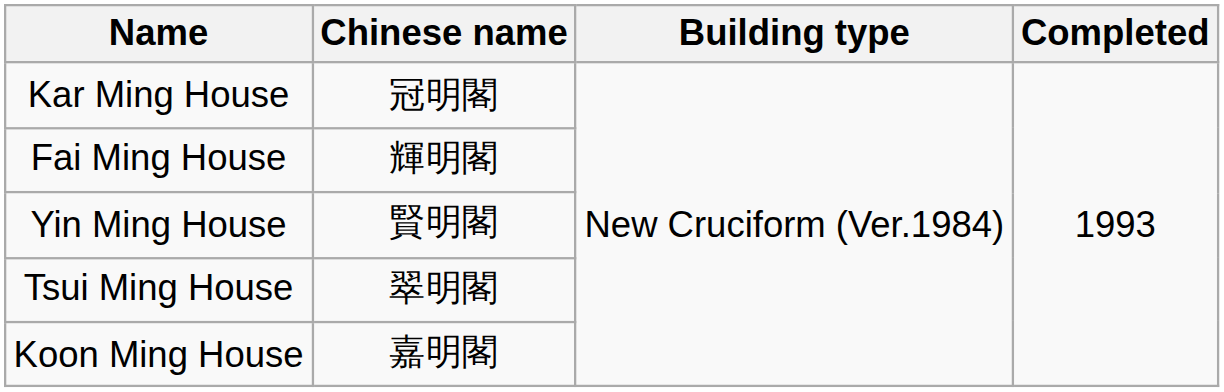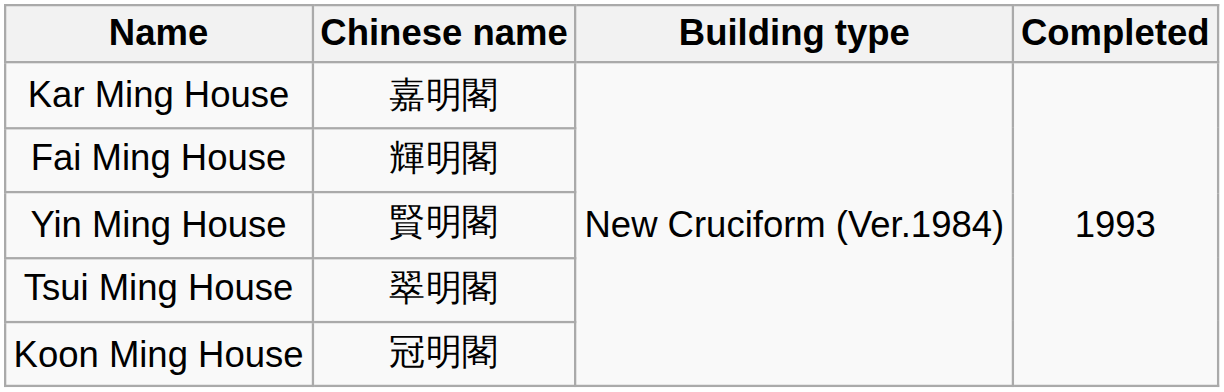(444, 93) 冠明閣 -> (444, 93) 嘉明閣
(444, 352) 嘉明閣 -> (444, 352) 冠明閣
